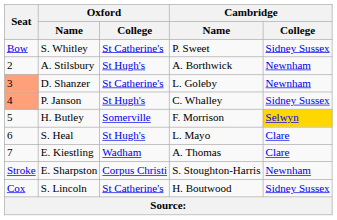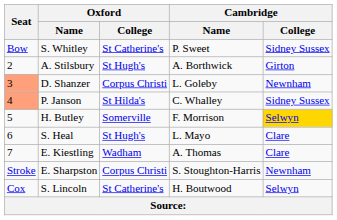(288, 65) Newnham -> (280, 65) Girton
(133, 83) St Catherine's -> (135, 83) Corpus Christi
(124, 100) St Hugh's -> (124, 100) St Hilda's
(298, 188) Sidney Sussex -> (282, 188) Selwyn
